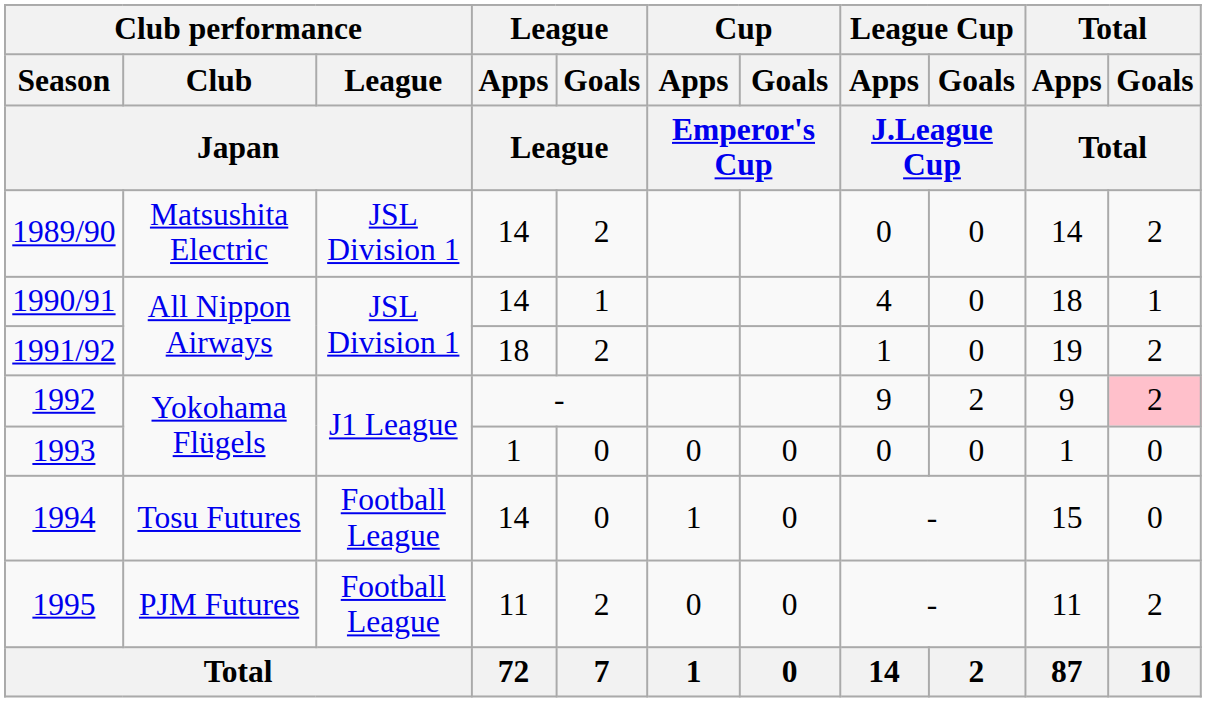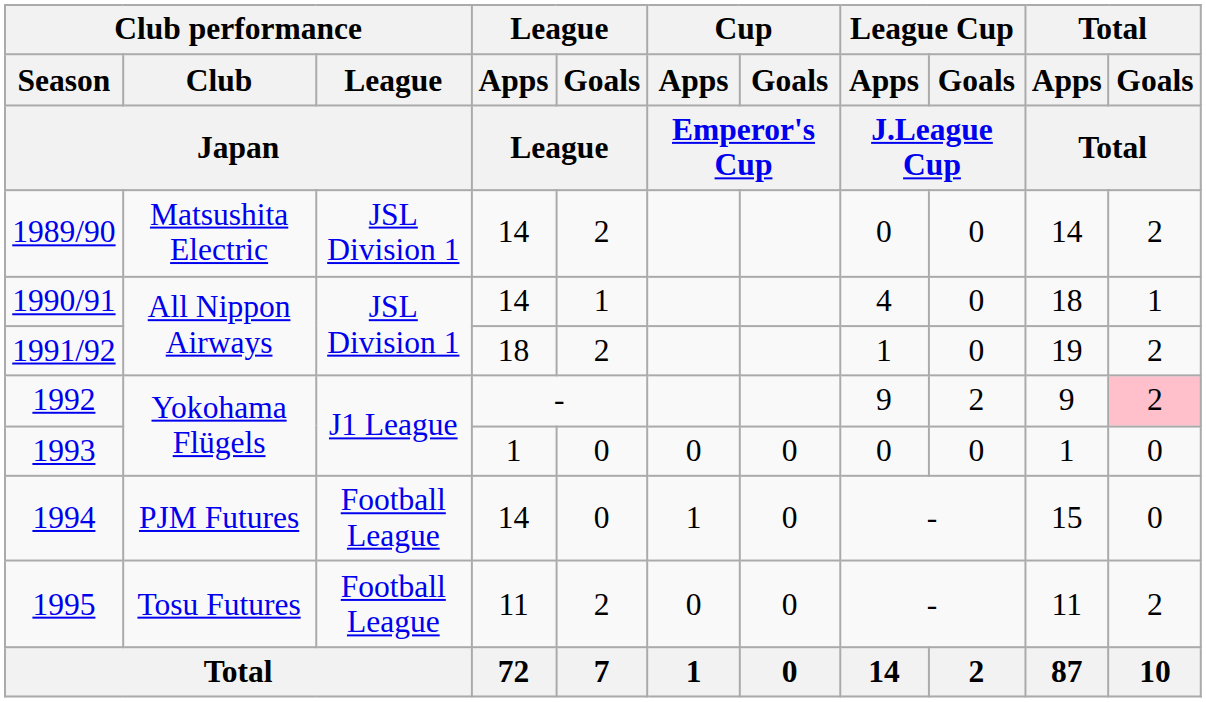(219, 518) Tosu Futures -> (219, 518) PJM Futures
(219, 603) PJM Futures -> (219, 603) Tosu Futures
